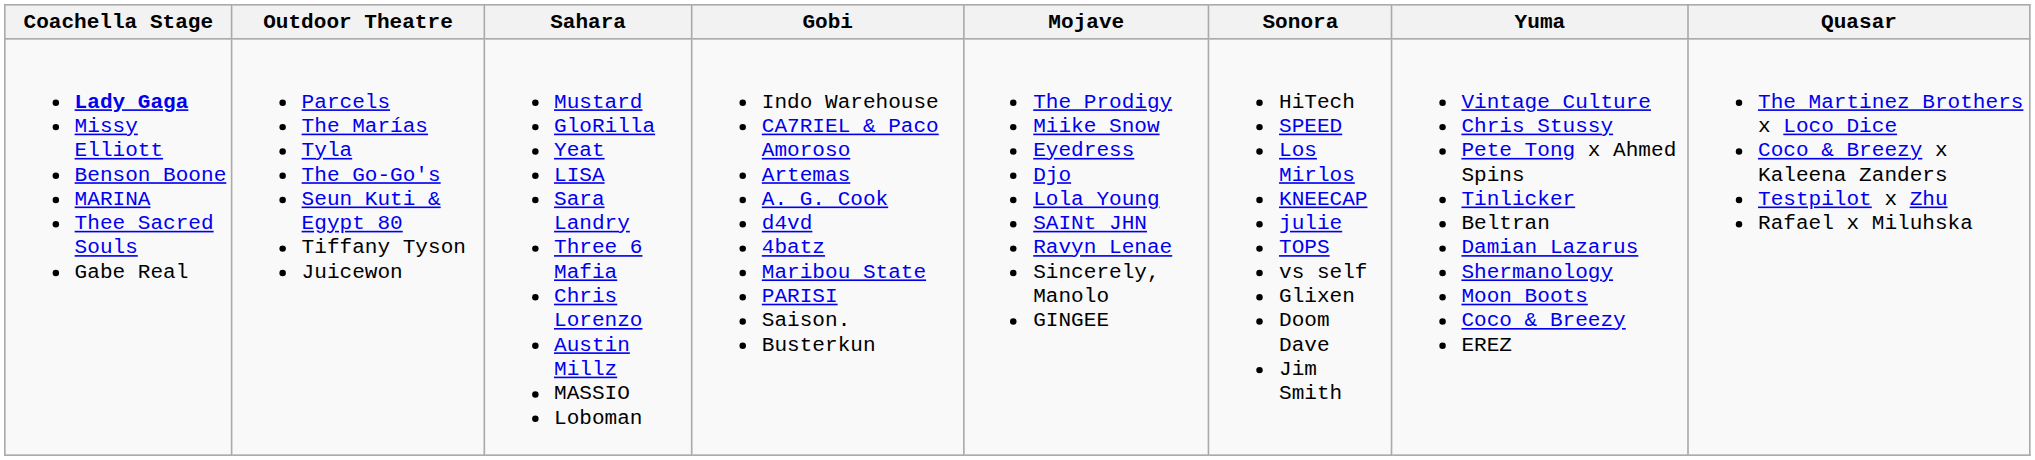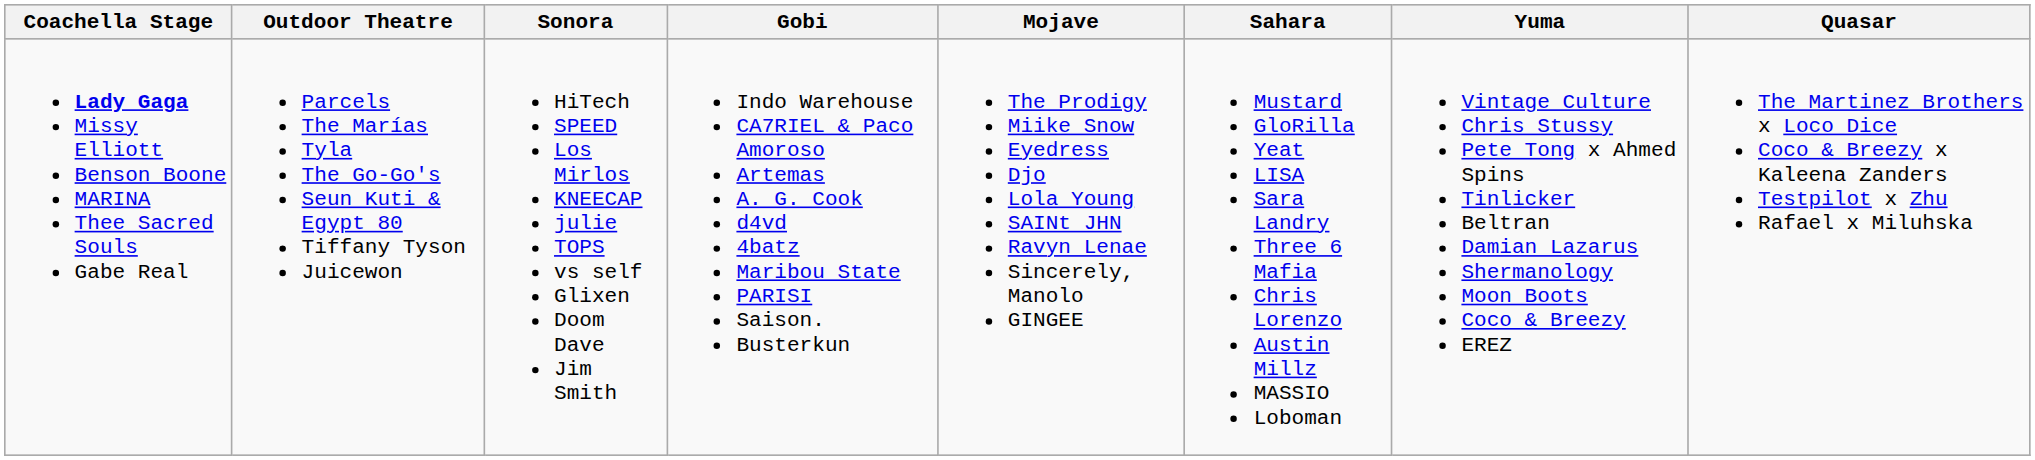columns swapped: (1300, 22) <-> (588, 22)
